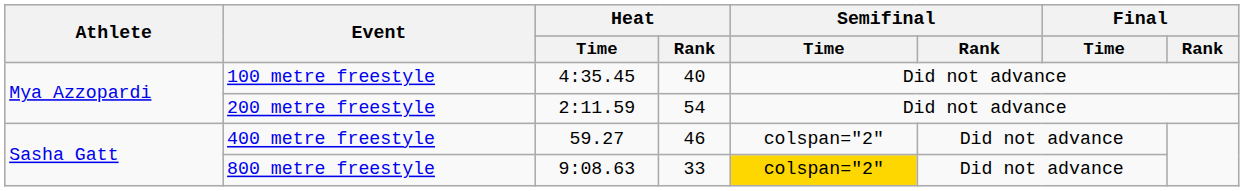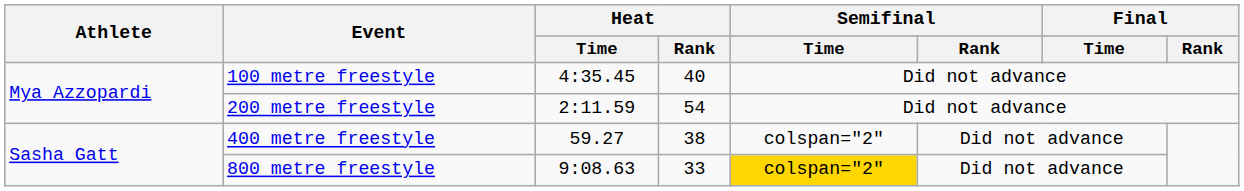(695, 139) 46 -> (695, 139) 38
